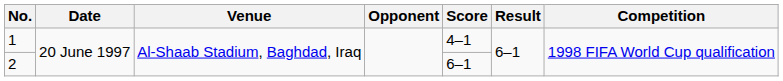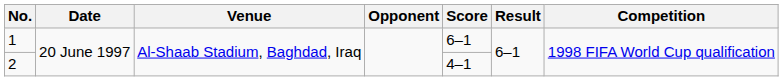(459, 40) 4–1 -> (459, 40) 6–1
(459, 64) 6–1 -> (459, 64) 4–1
